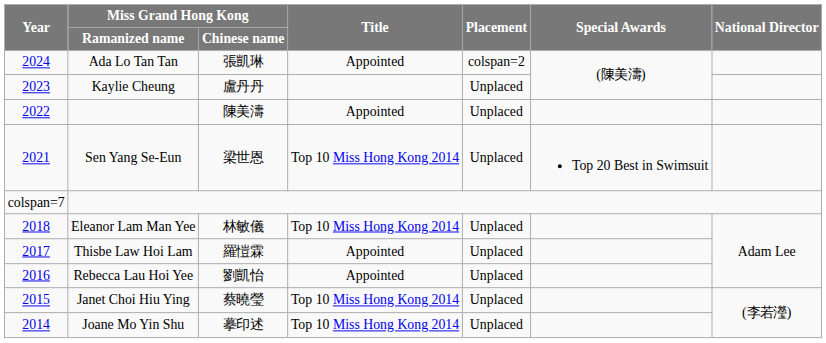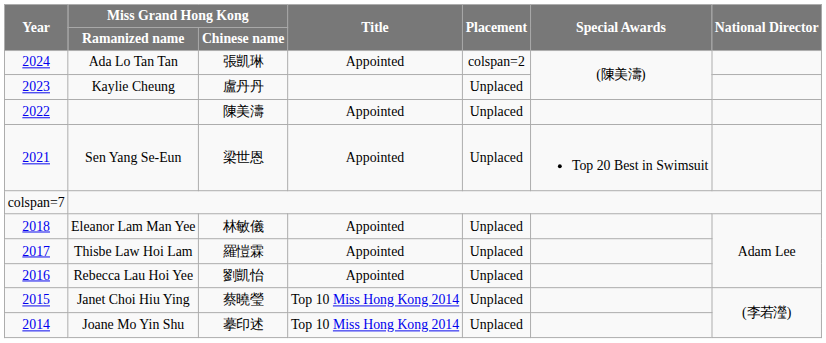(375, 158) Top 10 Miss Hong Kong 2014 -> (375, 158) Appointed
(375, 226) Top 10 Miss Hong Kong 2014 -> (375, 226) Appointed
